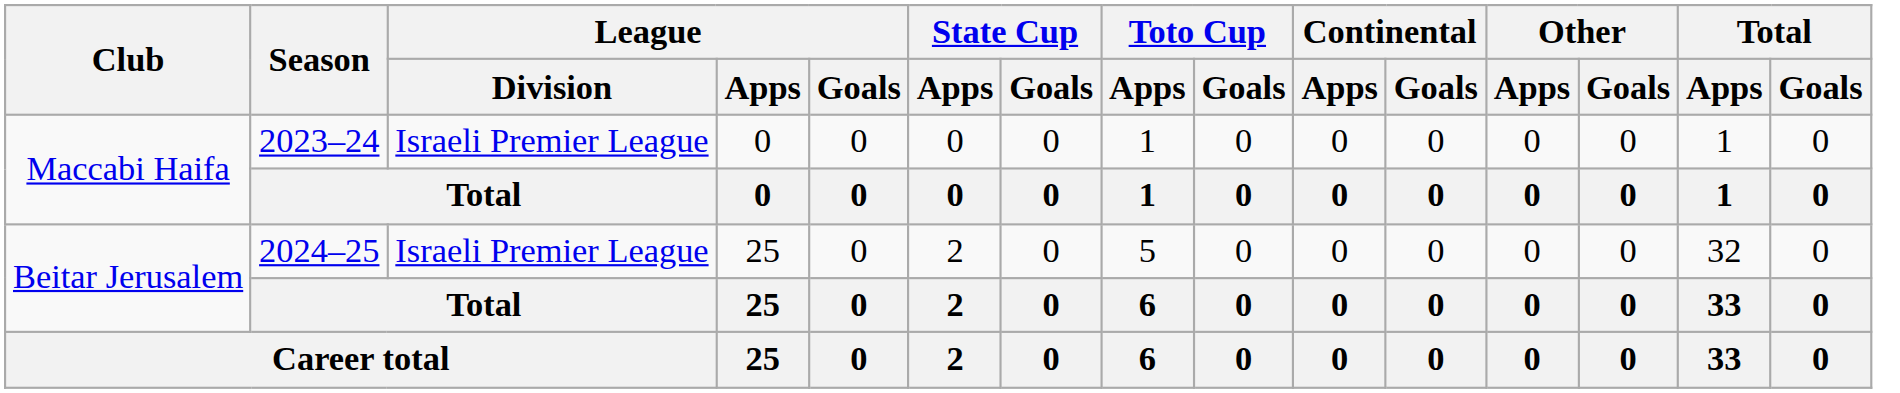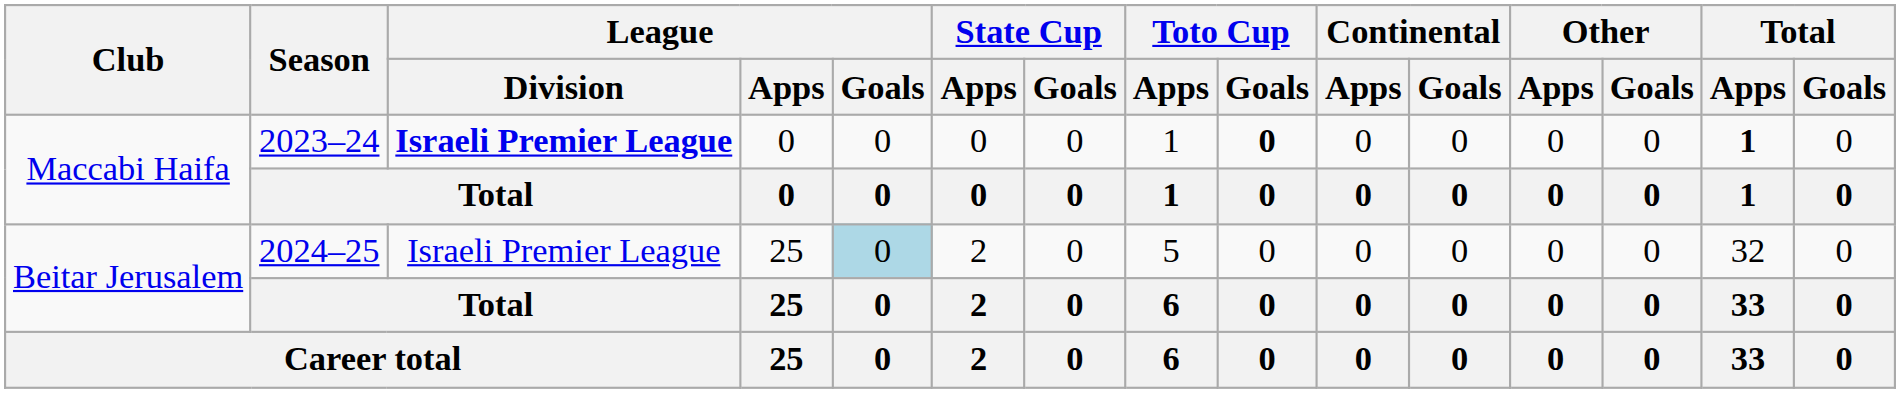(552, 140) normal -> (564, 140) bold
(1244, 140) normal -> (1267, 140) bold
(1724, 140) normal -> (1748, 140) bold
(859, 250) no background -> (883, 250) lightblue background
